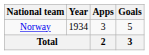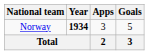(78, 27) normal -> (78, 27) bold
